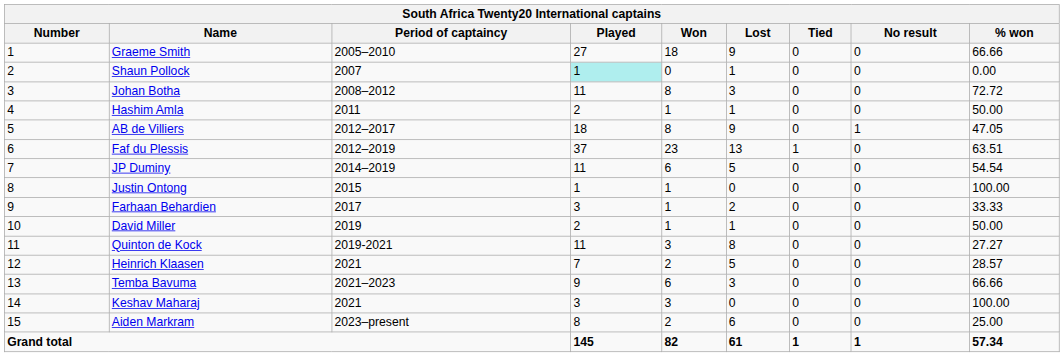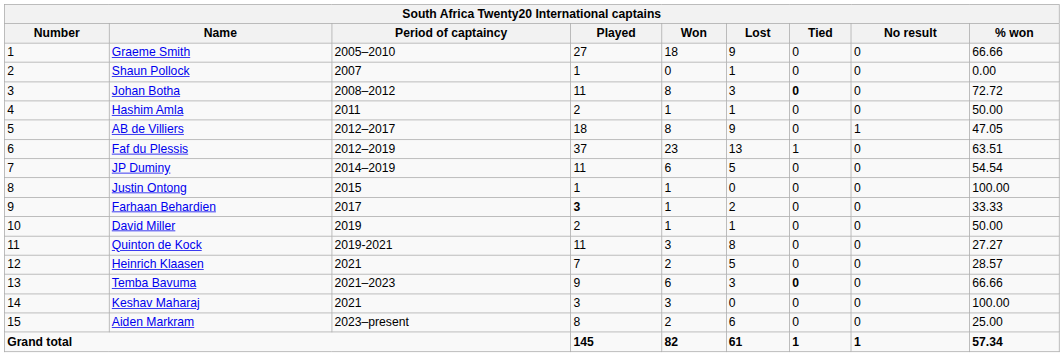(577, 71) paleturquoise background -> (577, 71) no background
(796, 91) normal -> (796, 91) bold
(577, 206) normal -> (577, 206) bold
(796, 284) normal -> (796, 284) bold
